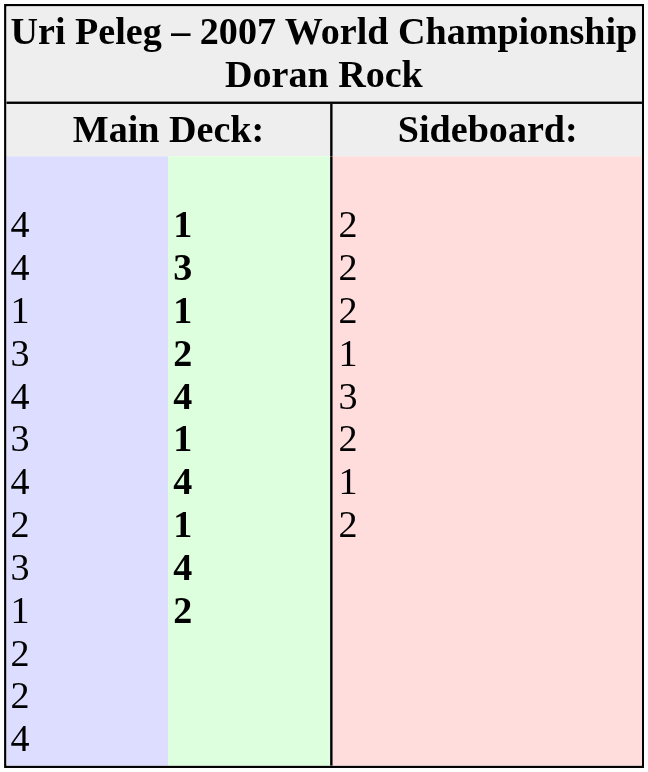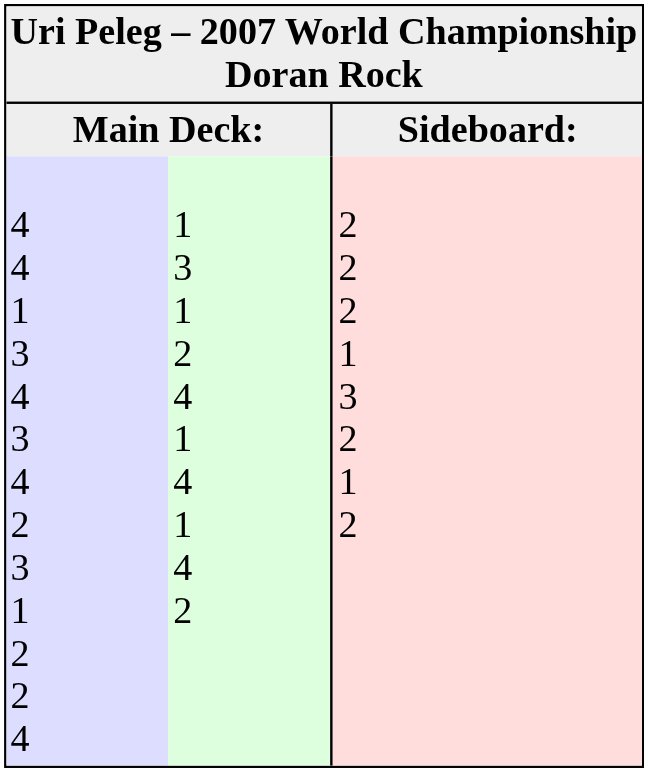(183, 417) bold -> (183, 417) normal
